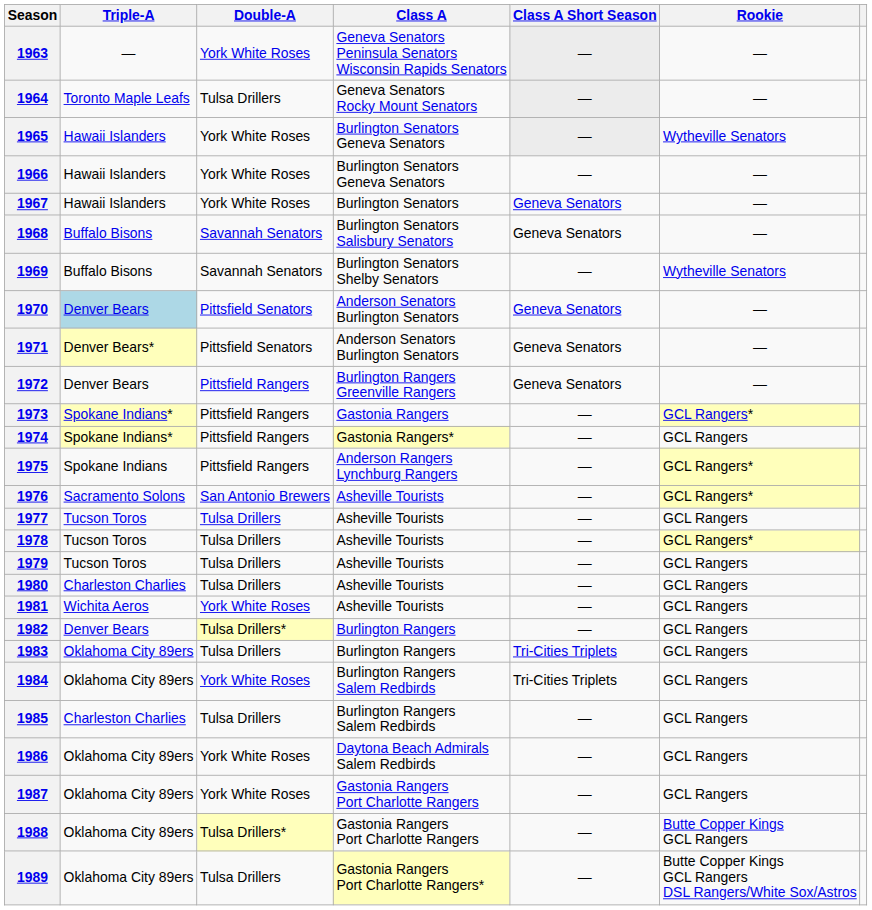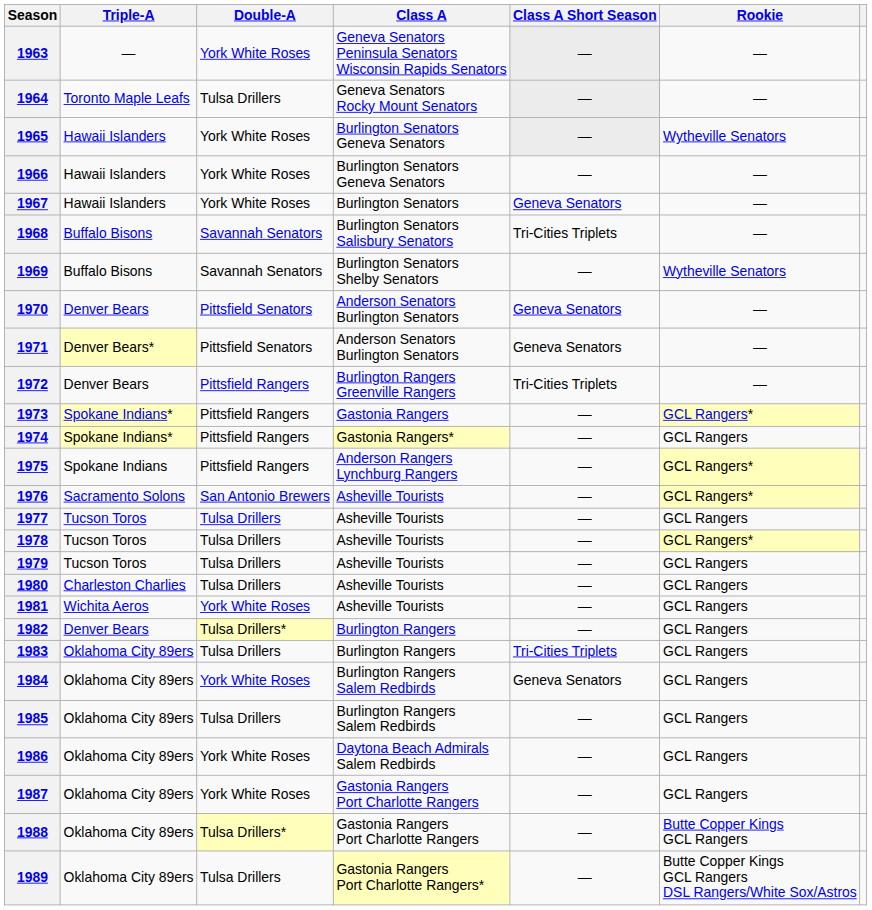(567, 234) Geneva Senators -> (565, 234) Tri-Cities Triplets
(106, 309) lightblue background -> (106, 309) no background
(567, 385) Geneva Senators -> (565, 385) Tri-Cities Triplets
(565, 681) Tri-Cities Triplets -> (567, 681) Geneva Senators
(125, 719) Charleston Charlies -> (129, 719) Oklahoma City 89ers
